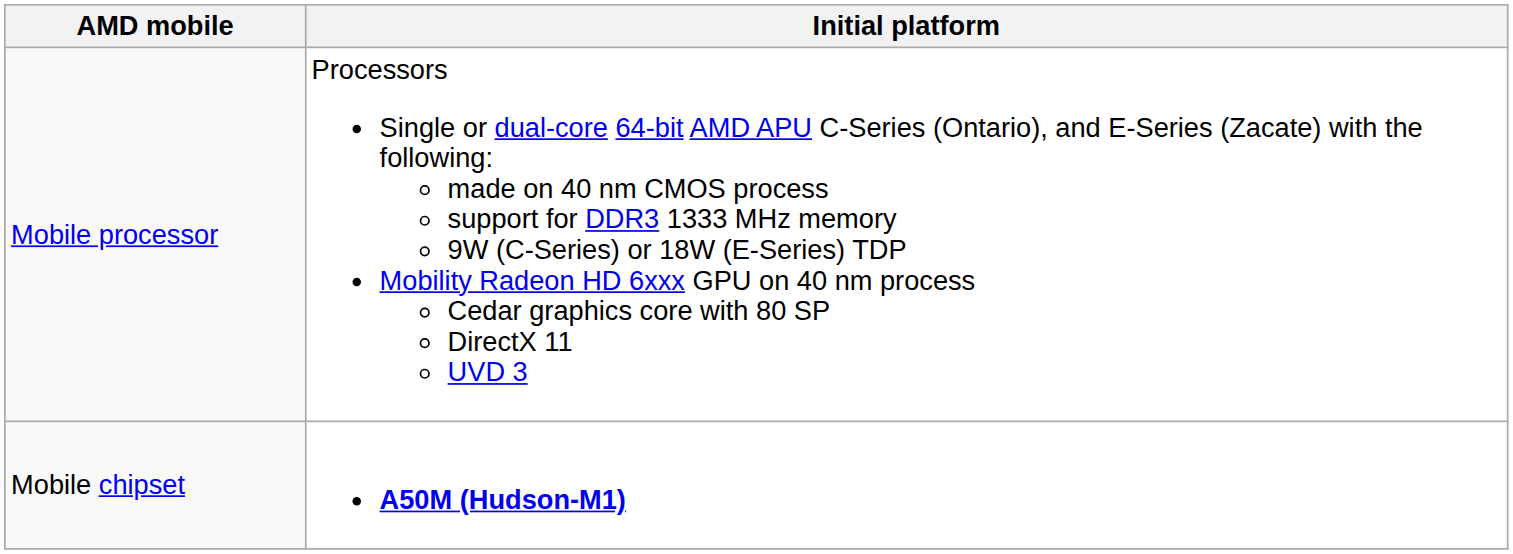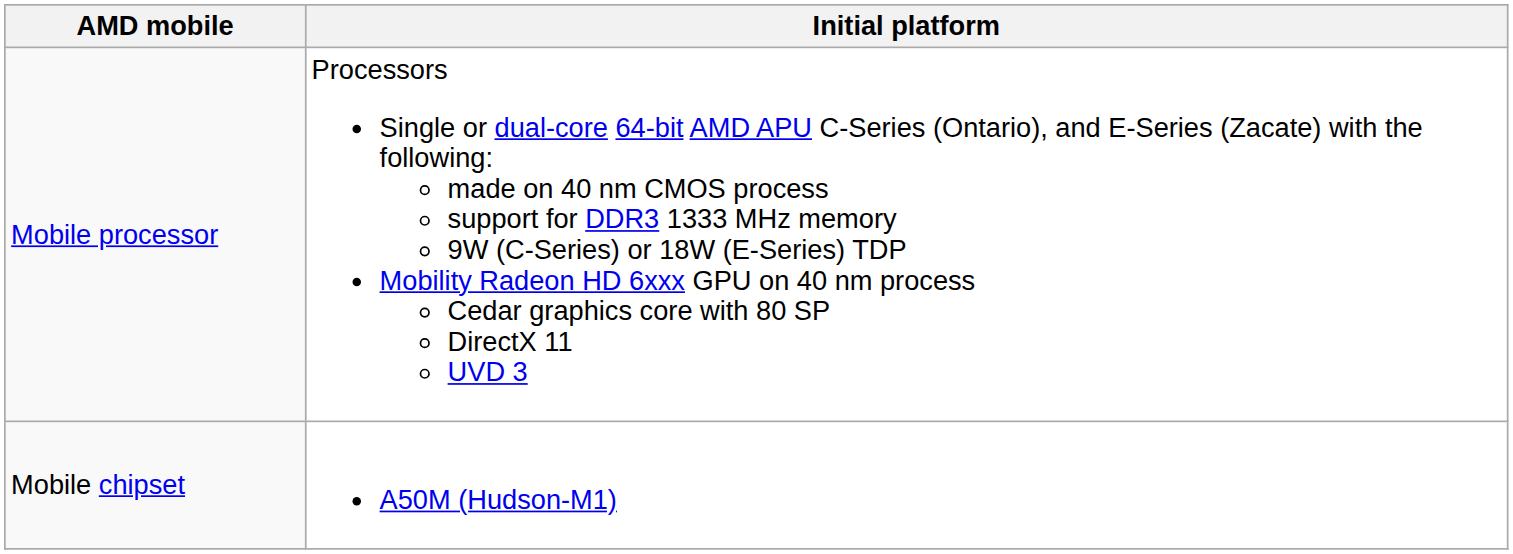(906, 500) bold -> (906, 500) normal
